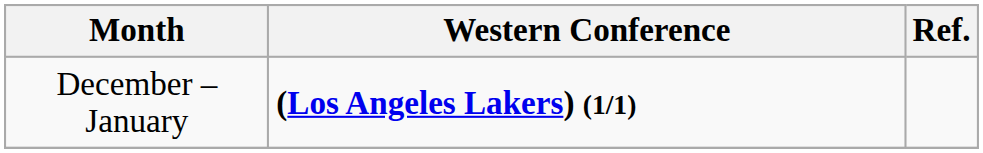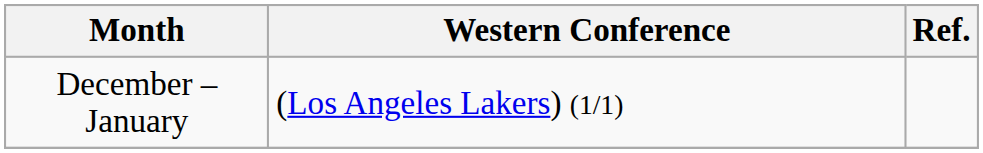(456, 101) bold -> (450, 101) normal
